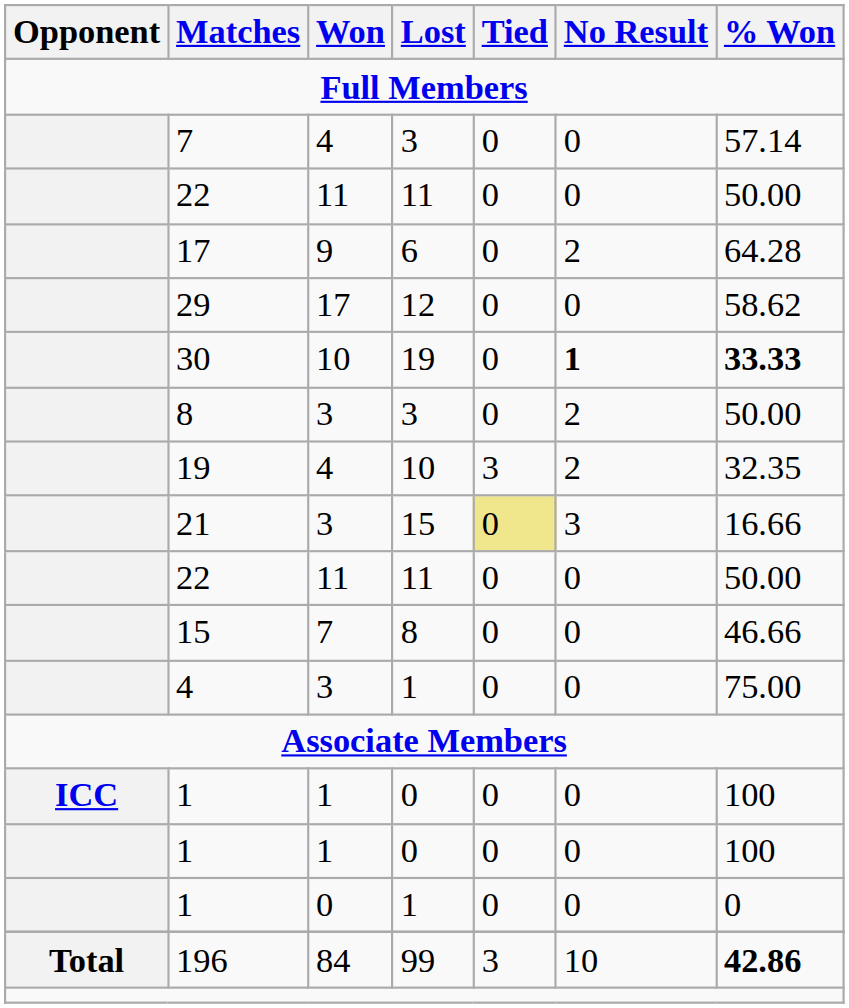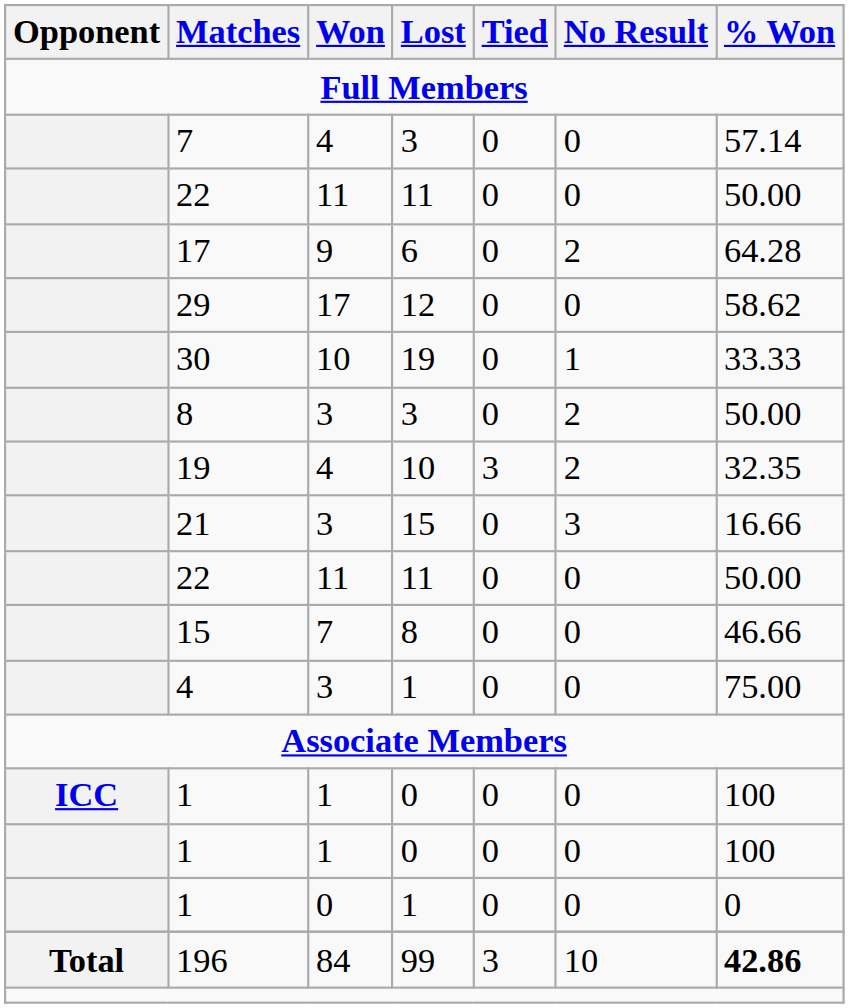(572, 359) bold -> (572, 359) normal
(763, 359) bold -> (763, 359) normal
(490, 522) khaki background -> (490, 522) no background
